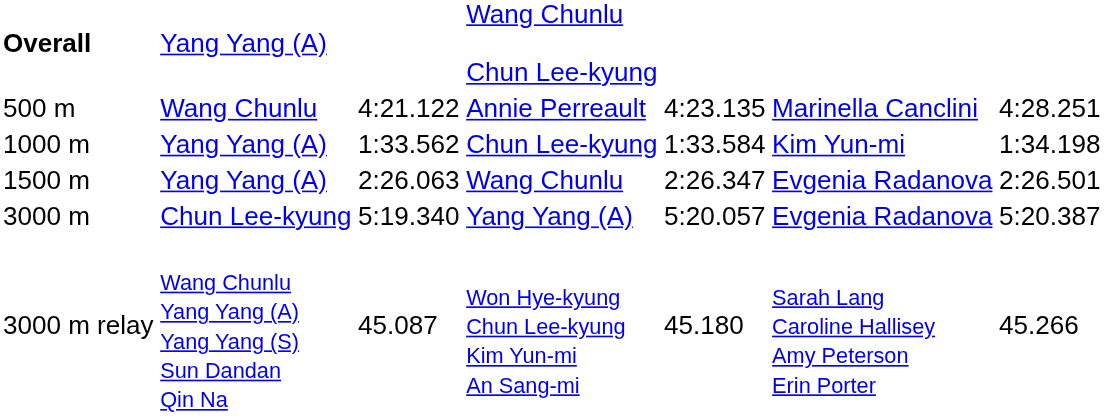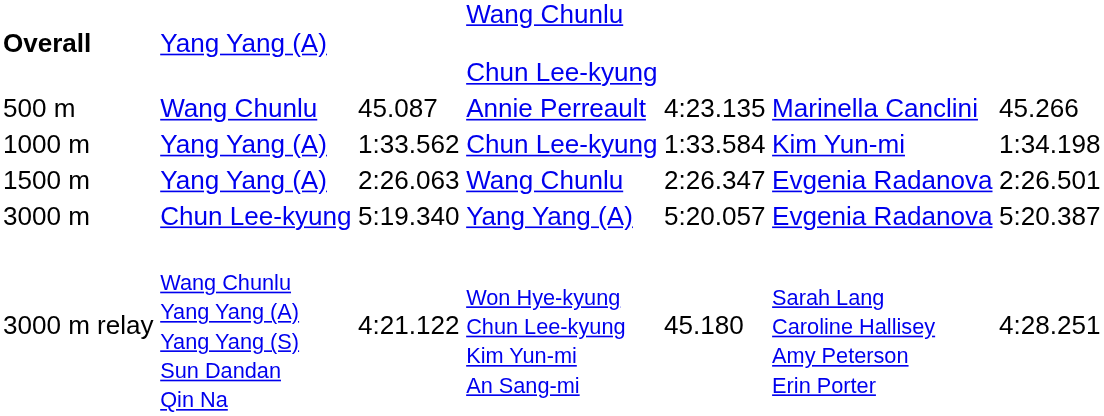(409, 108) 4:21.122 -> (398, 108) 45.087
(1050, 108) 4:28.251 -> (1039, 108) 45.266
(398, 325) 45.087 -> (409, 325) 4:21.122
(1039, 325) 45.266 -> (1050, 325) 4:28.251
